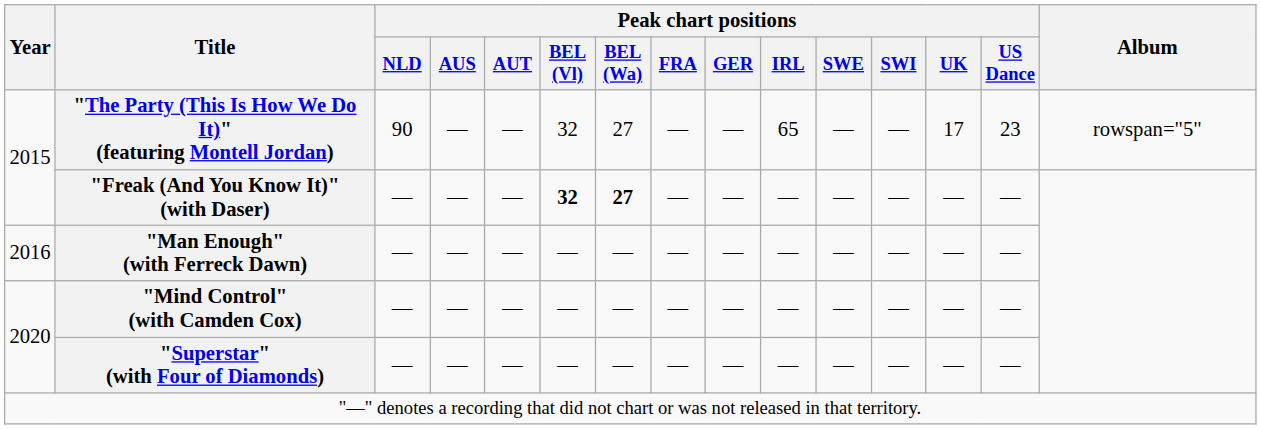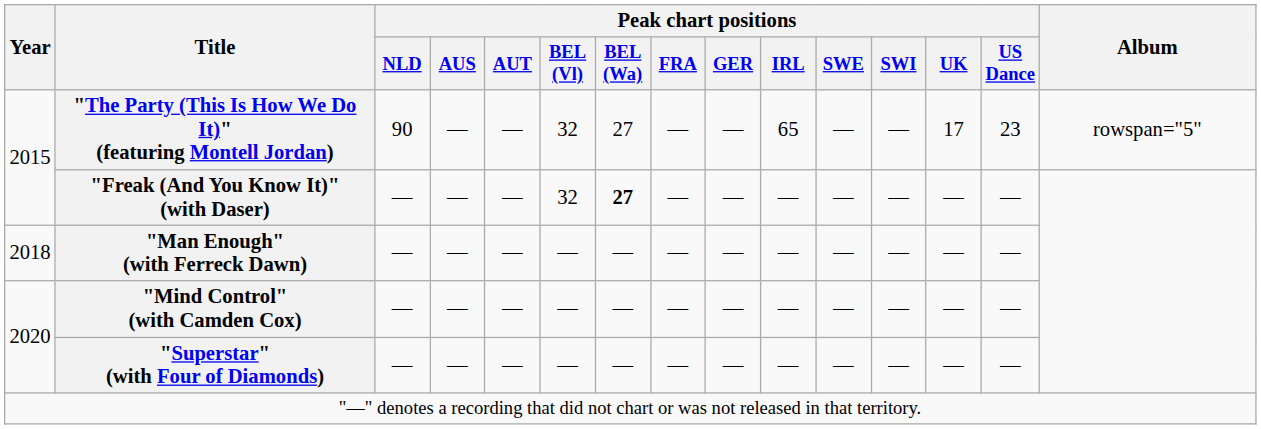(568, 196) bold -> (568, 196) normal
(30, 252) 2016 -> (30, 252) 2018
